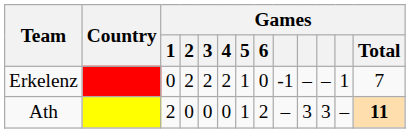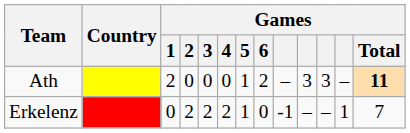rows swapped: (43, 111) <-> (43, 81)
